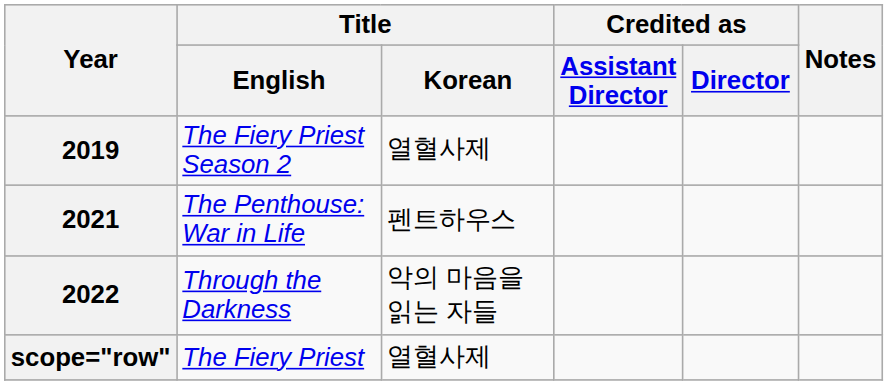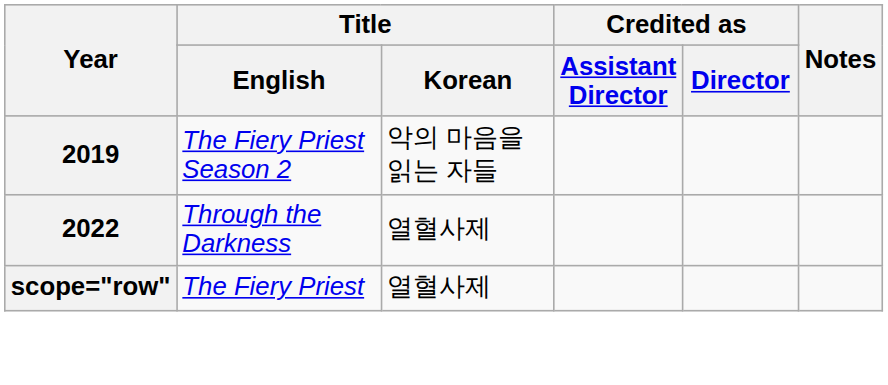(439, 149) 열혈사제 -> (455, 154) 악의 마음을 읽는 자들
- row: (91, 219)
(455, 293) 악의 마음을 읽는 자들 -> (439, 228) 열혈사제
